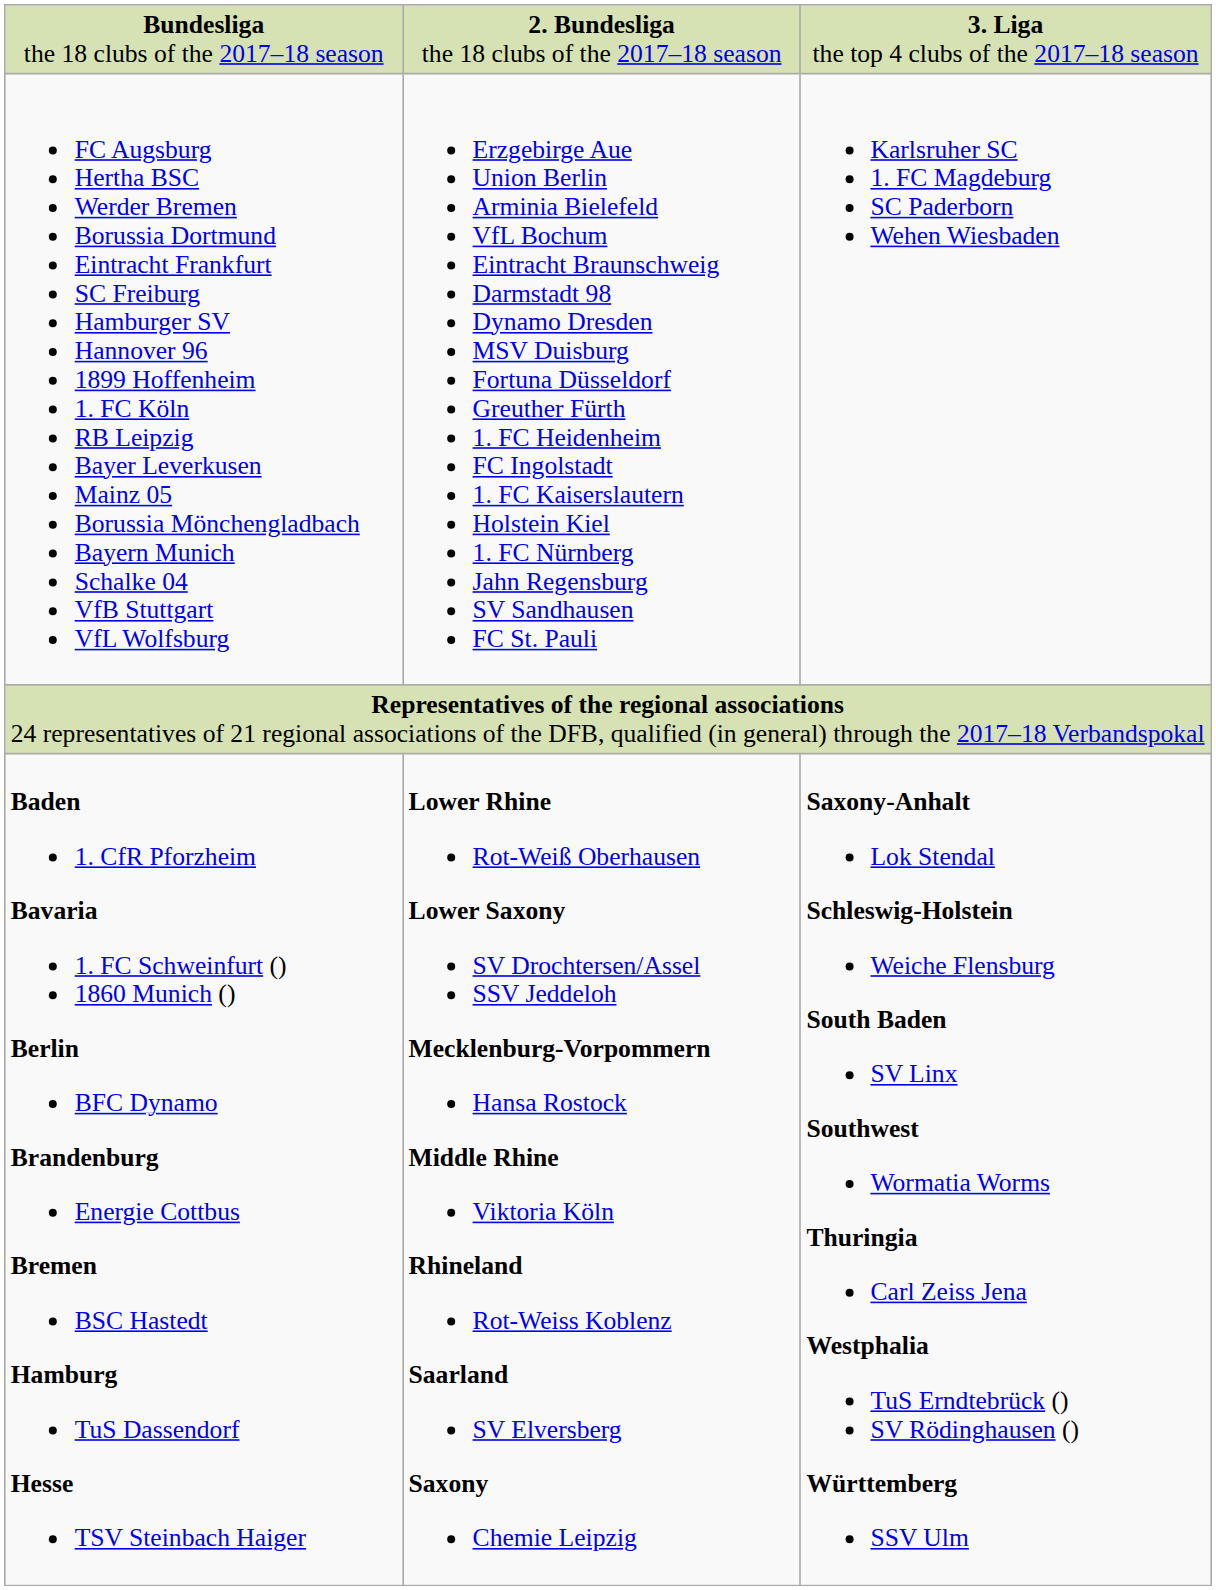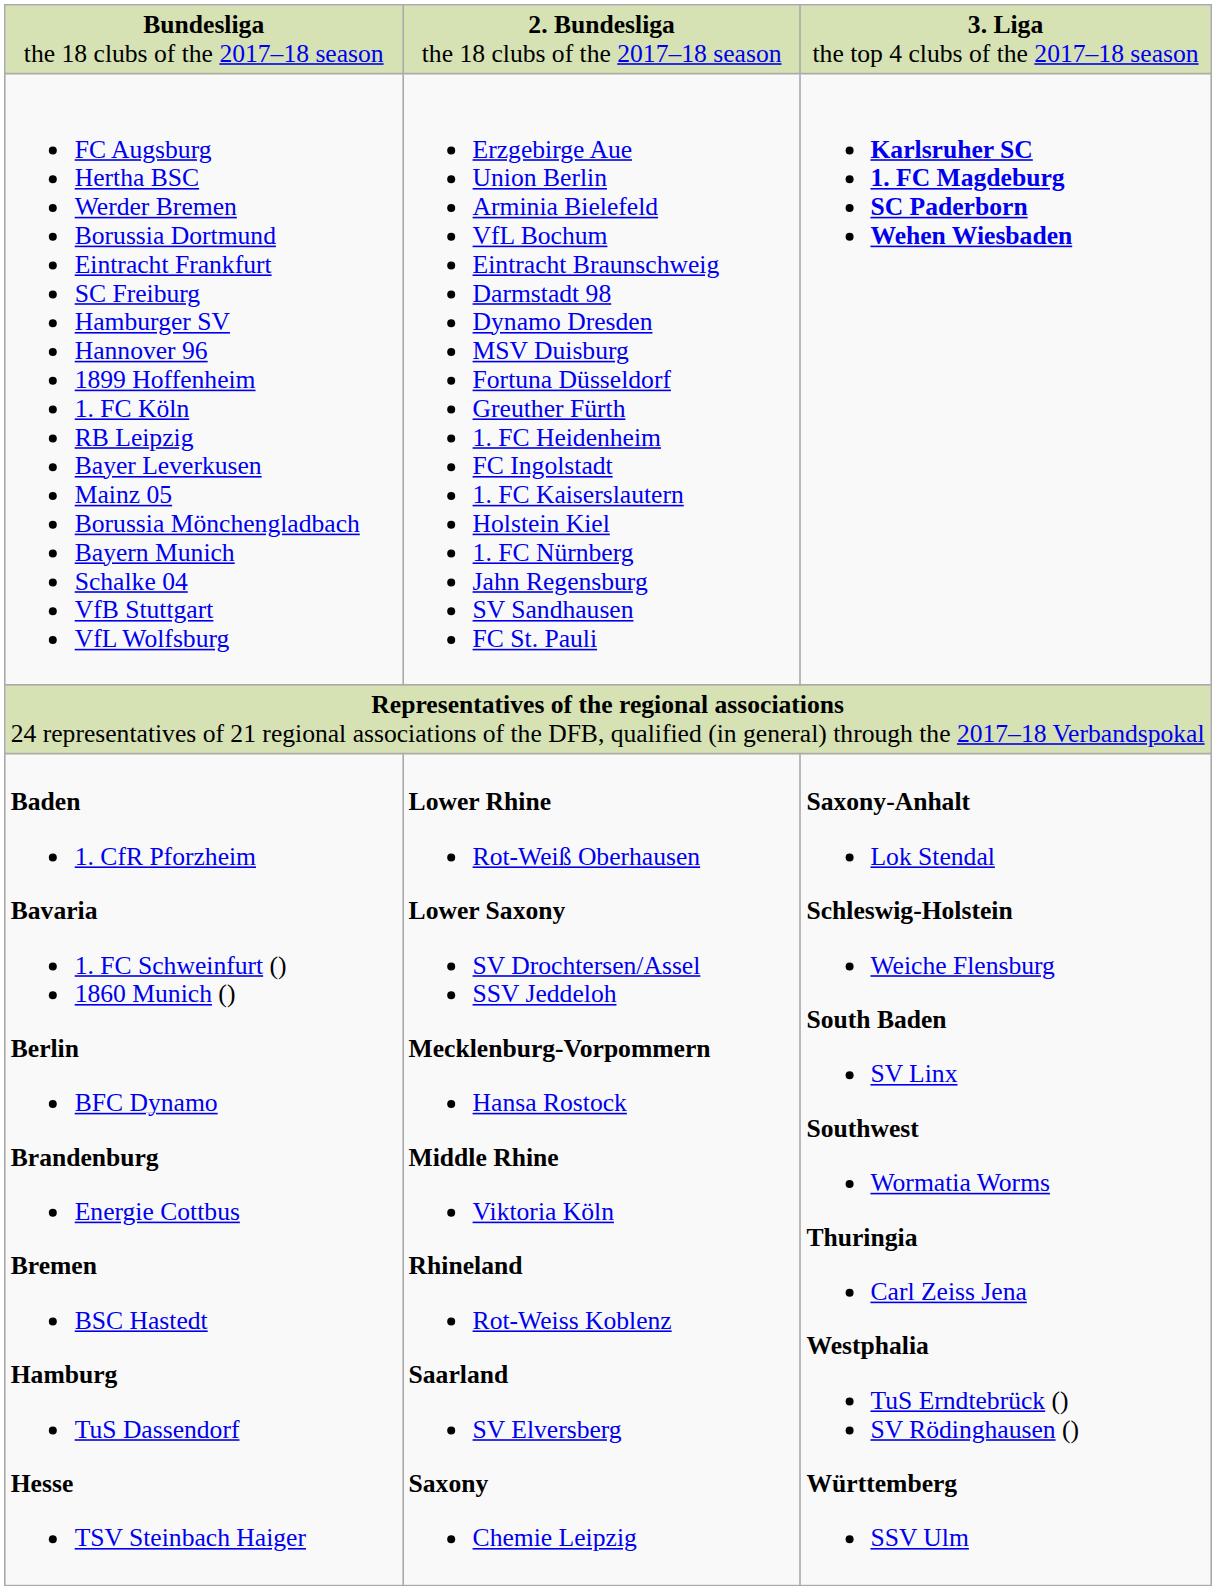(1006, 192) normal -> (1006, 192) bold
